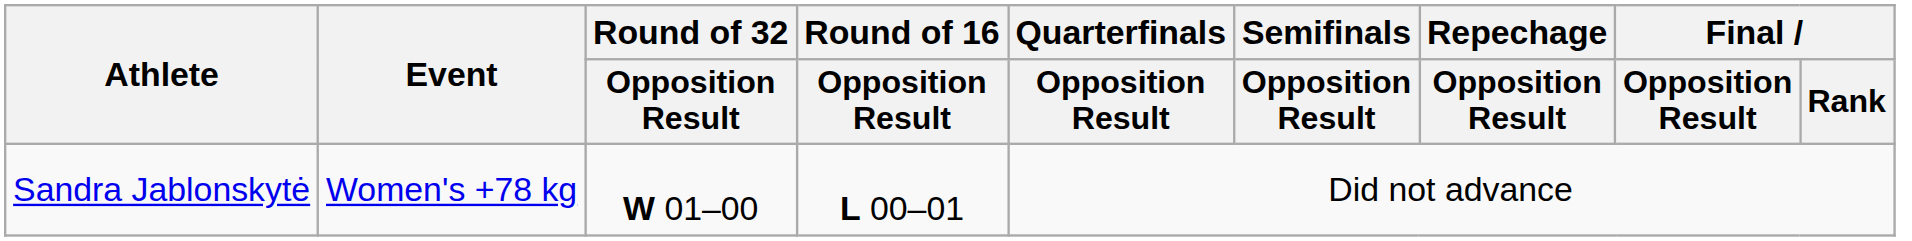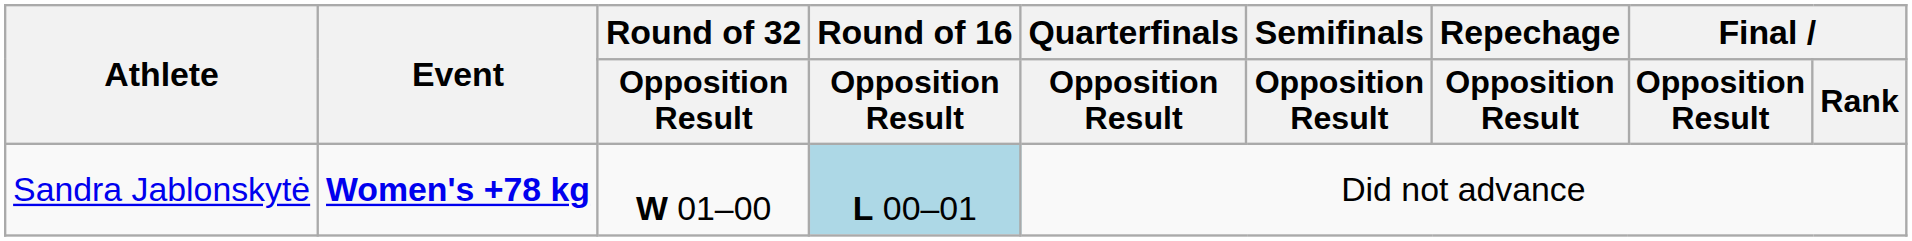(452, 190) normal -> (458, 190) bold
(902, 209) no background -> (915, 209) lightblue background
